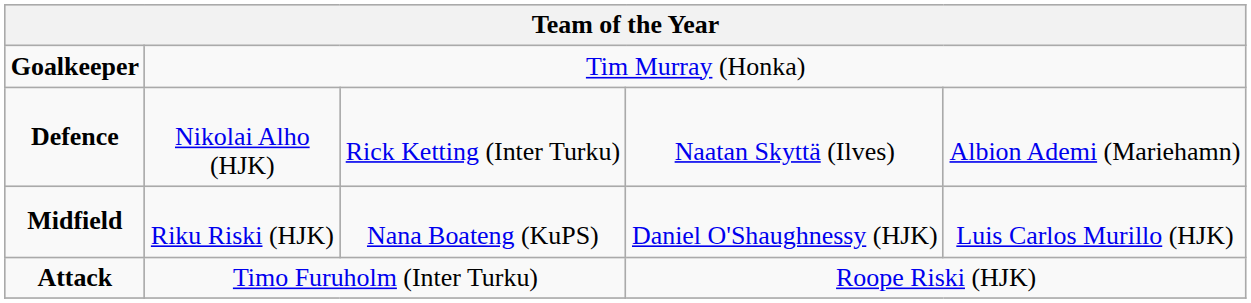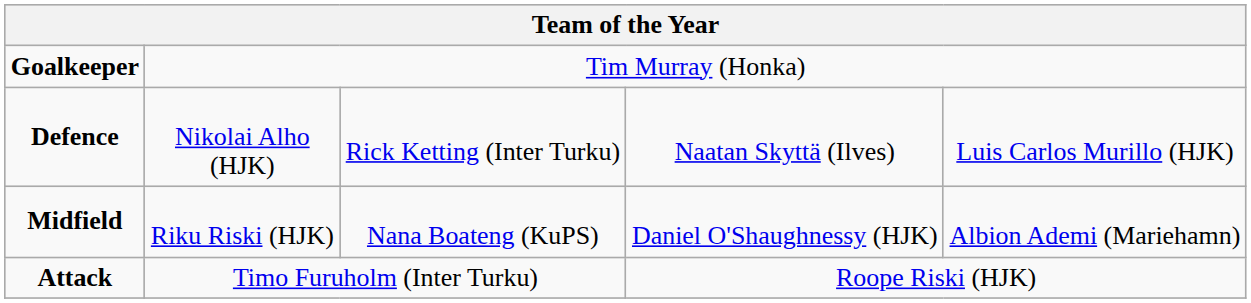(1095, 151) Albion Ademi (Mariehamn) -> (1095, 151) Luis Carlos Murillo (HJK)
(1095, 235) Luis Carlos Murillo (HJK) -> (1095, 235) Albion Ademi (Mariehamn)
